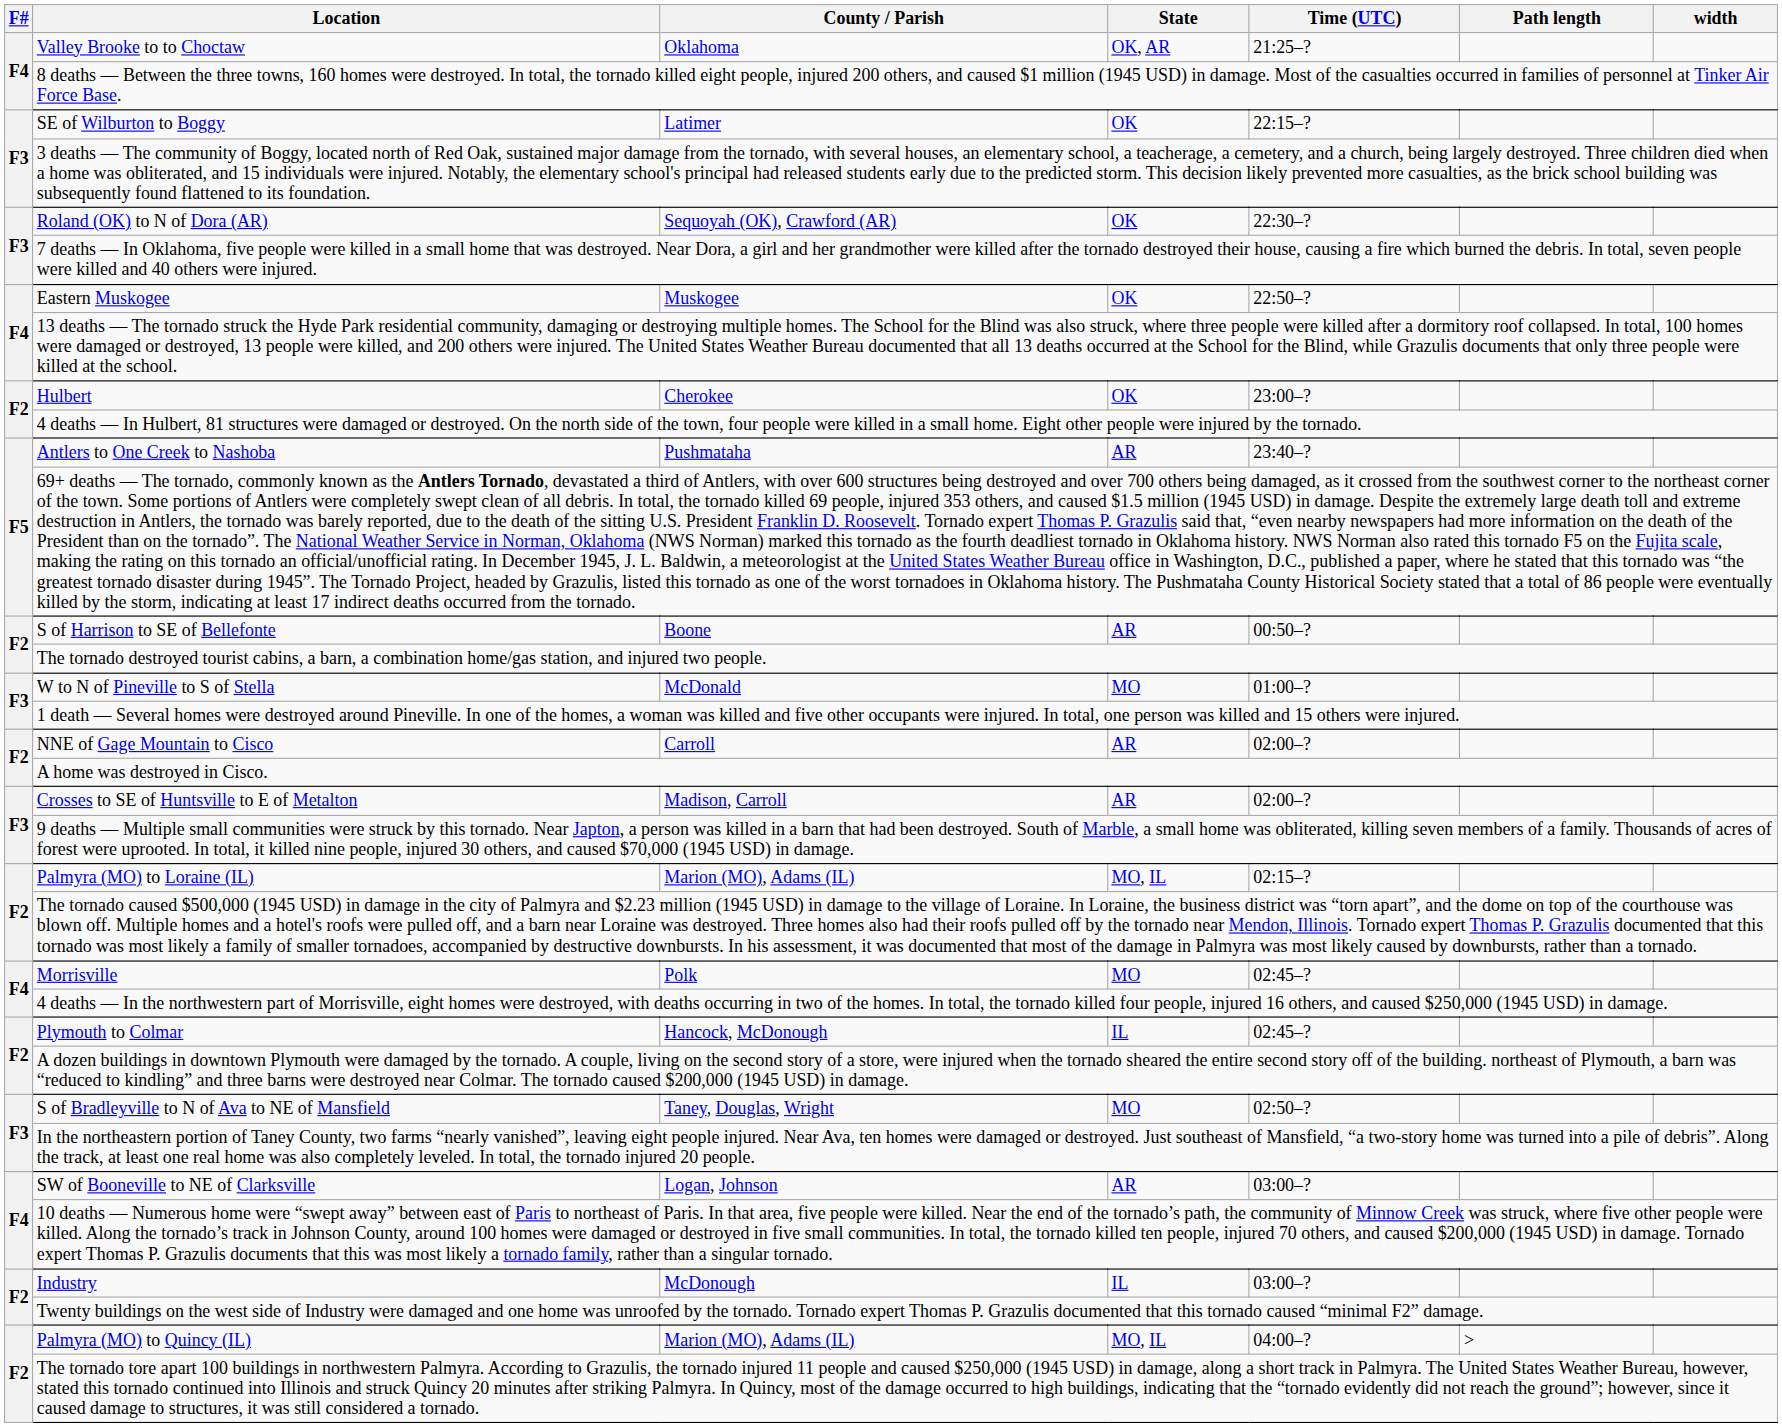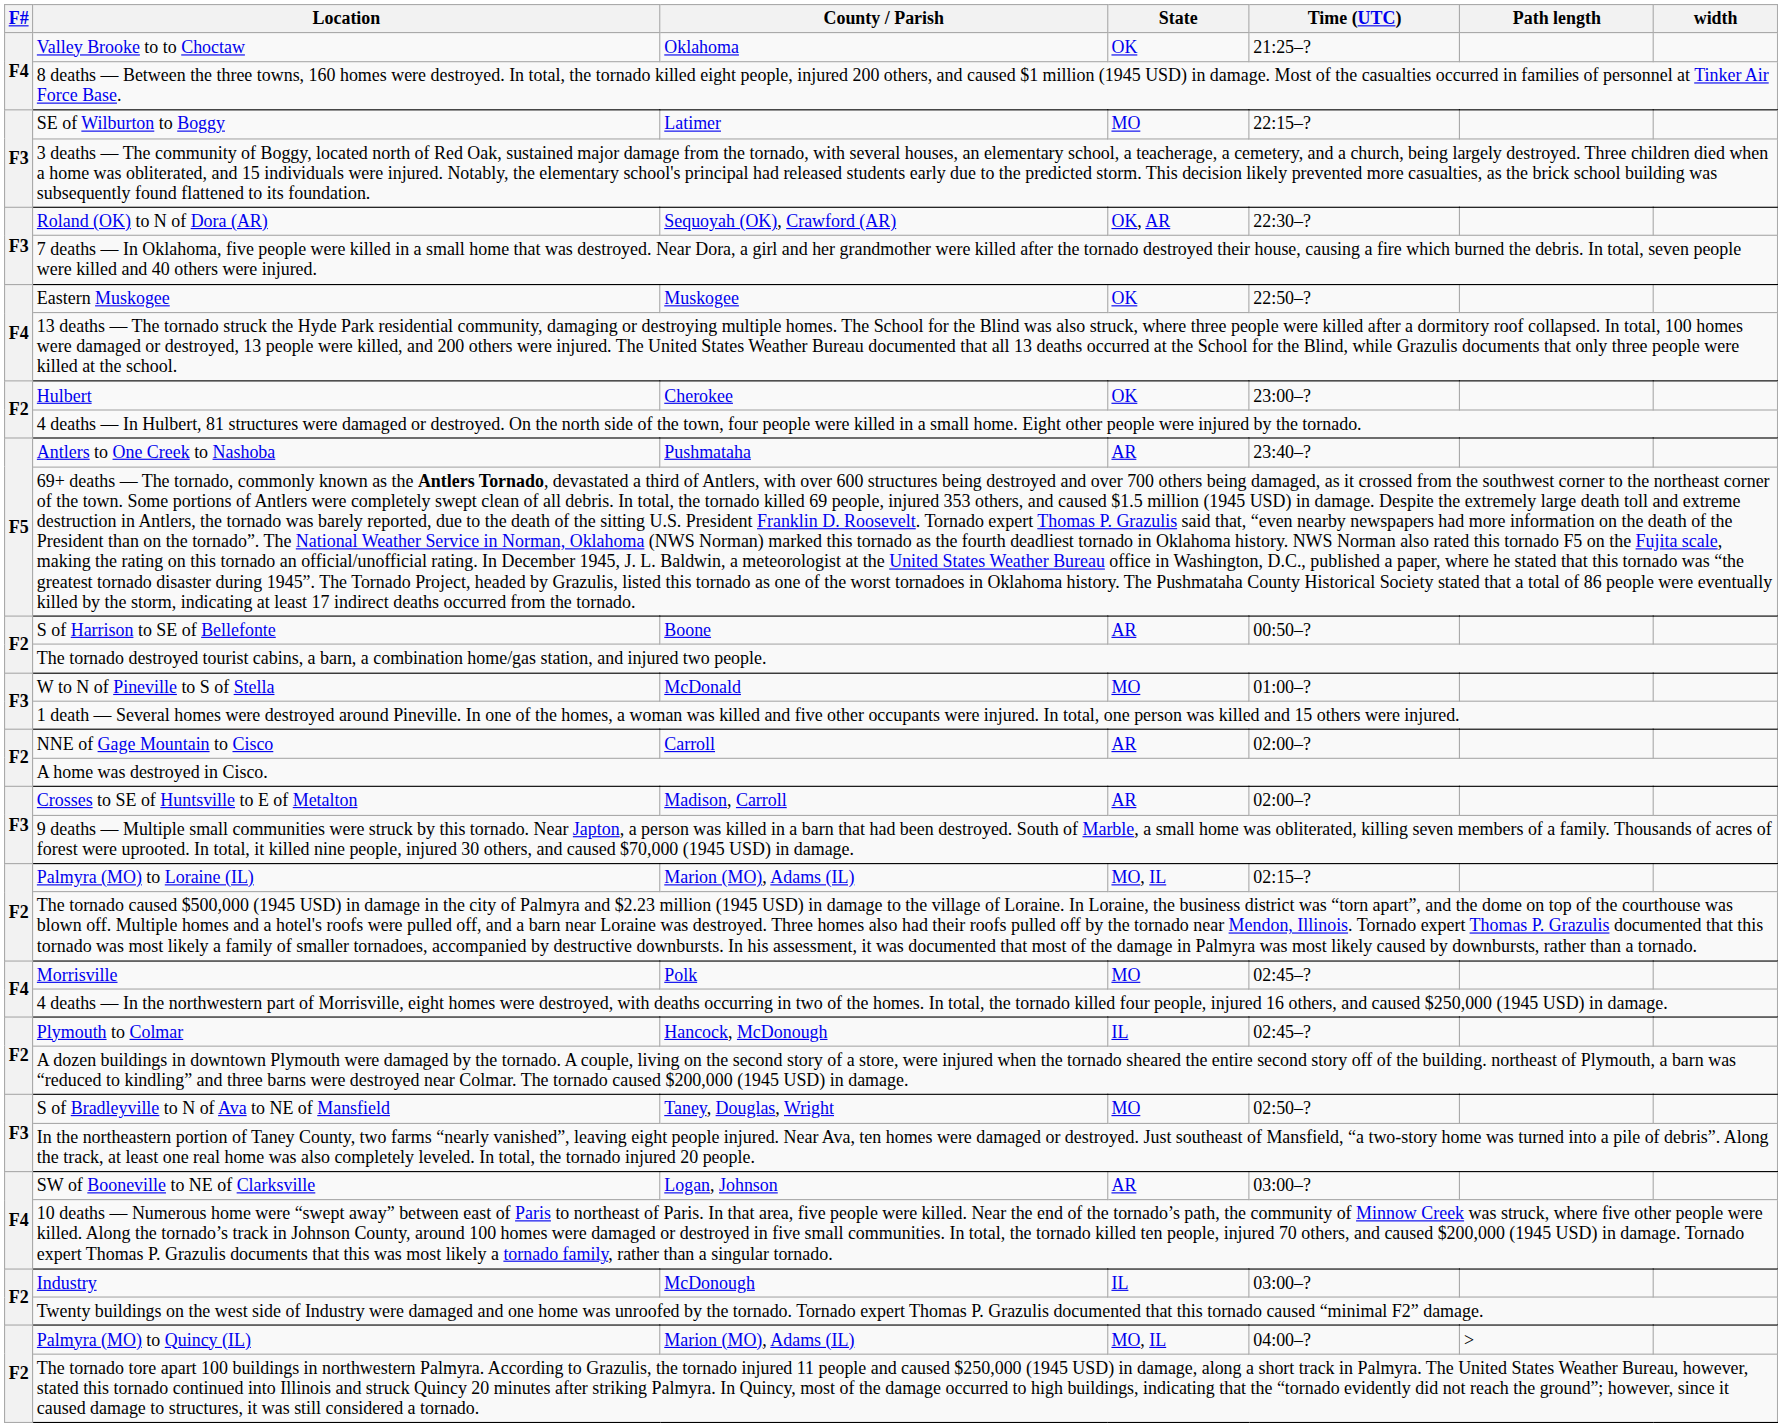(1141, 47) OK, AR -> (1124, 47) OK
(1124, 124) OK -> (1126, 124) MO
(1124, 221) OK -> (1141, 221) OK, AR
